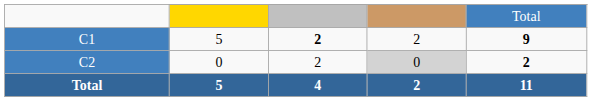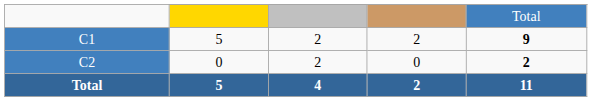(318, 39) bold -> (318, 39) normal
(417, 62) lightgrey background -> (417, 62) no background
